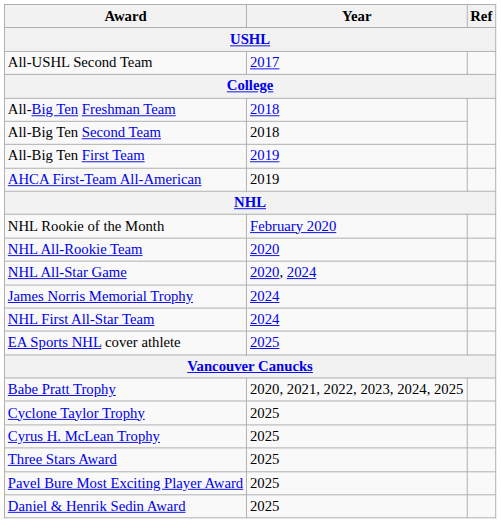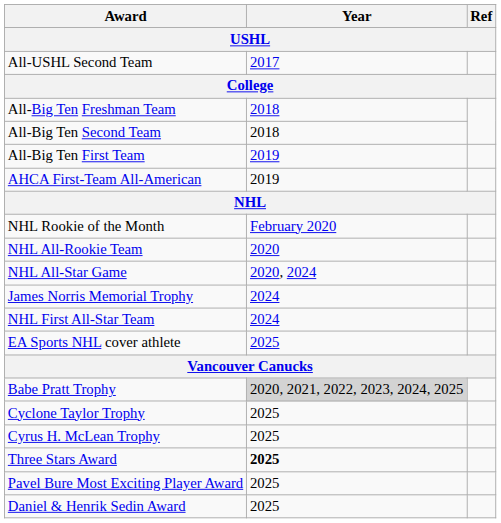(357, 389) no background -> (357, 389) lightgrey background
(265, 459) normal -> (265, 459) bold
